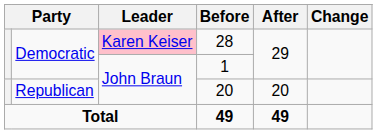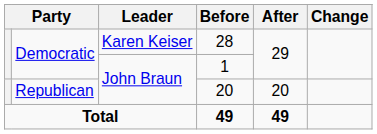(147, 41) pink background -> (147, 41) no background
